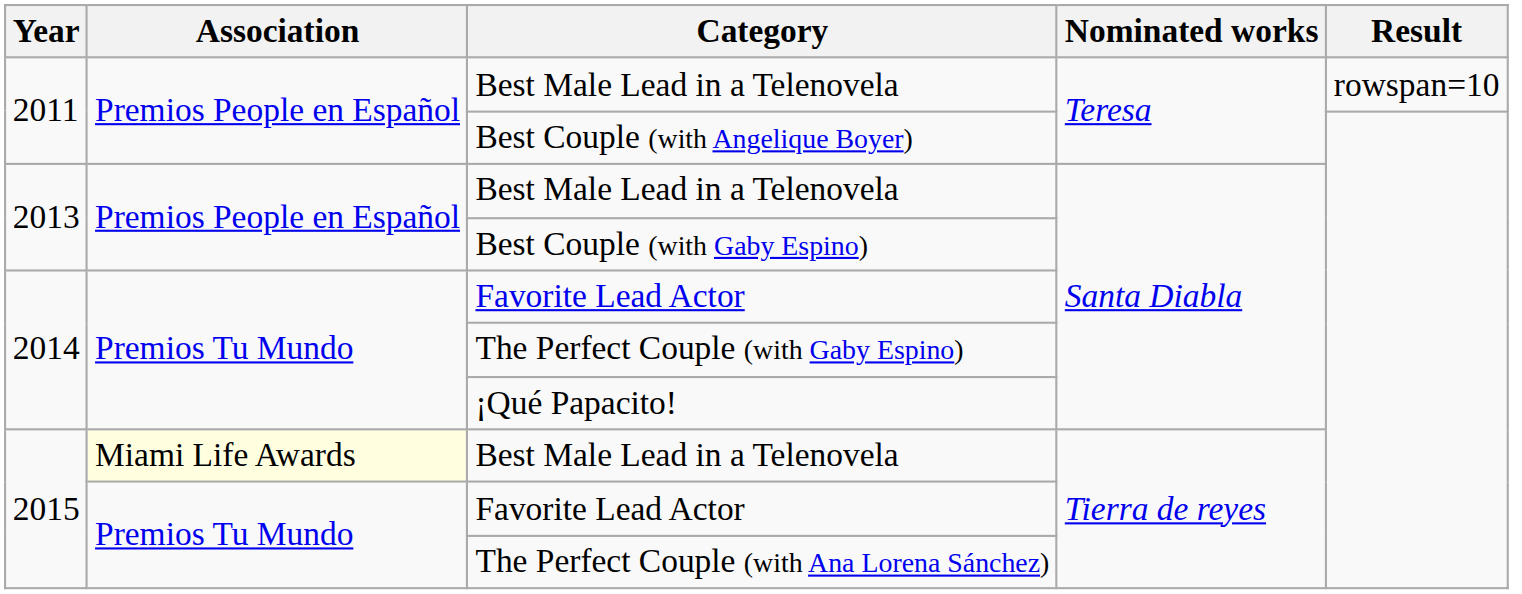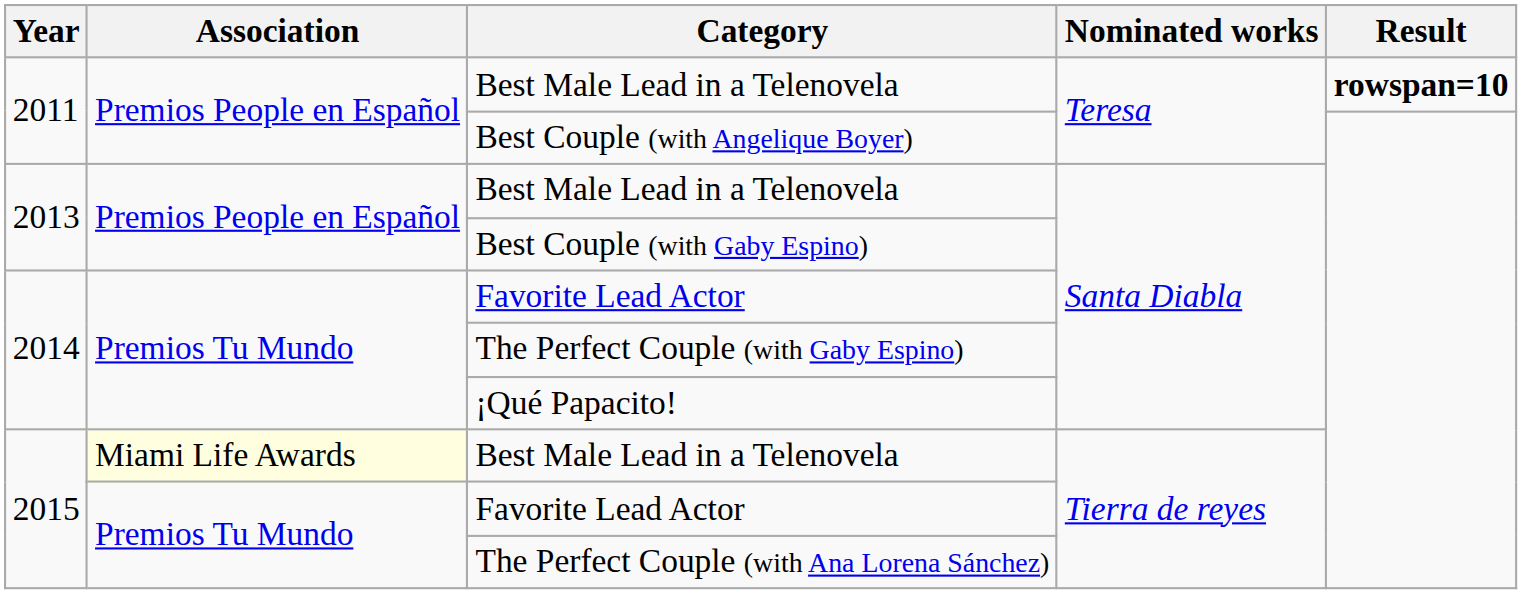(1417, 84) normal -> (1421, 84) bold
